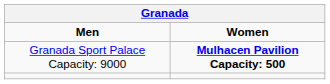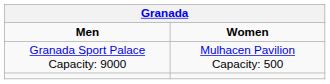(248, 57) bold -> (248, 57) normal
